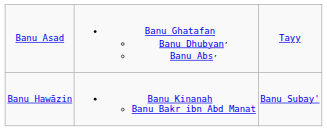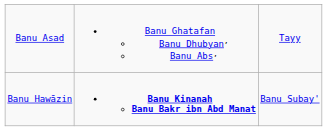(166, 104) normal -> (166, 104) bold
